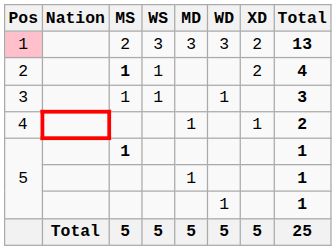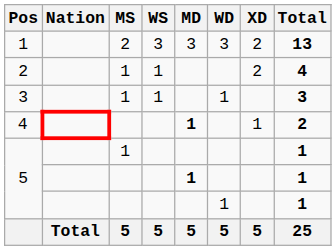(23, 45) pink background -> (23, 45) no background
(125, 71) bold -> (125, 71) normal
(191, 125) normal -> (191, 125) bold
(125, 151) bold -> (125, 151) normal
(191, 178) normal -> (191, 178) bold
